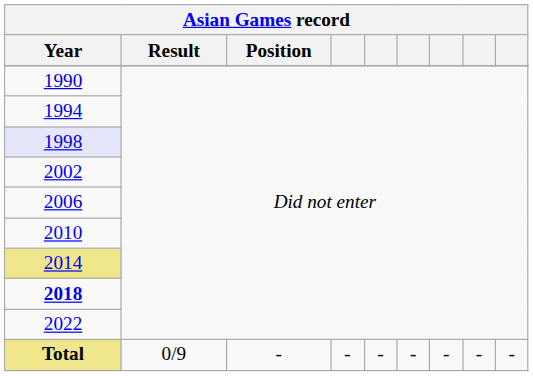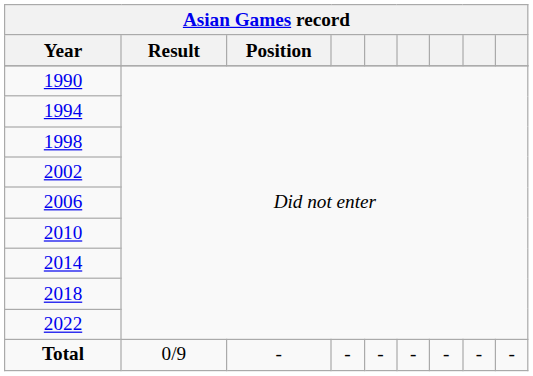(63, 141) lavender background -> (63, 141) no background
(63, 263) khaki background -> (63, 263) no background
(63, 293) bold -> (63, 293) normal
(63, 354) khaki background -> (63, 354) no background
